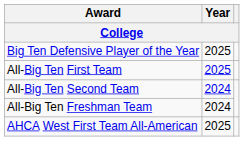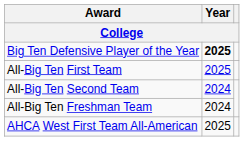(218, 51) normal -> (218, 51) bold
